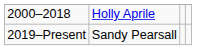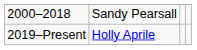(123, 14) Holly Aprile -> (134, 14) Sandy Pearsall
(134, 34) Sandy Pearsall -> (123, 34) Holly Aprile
